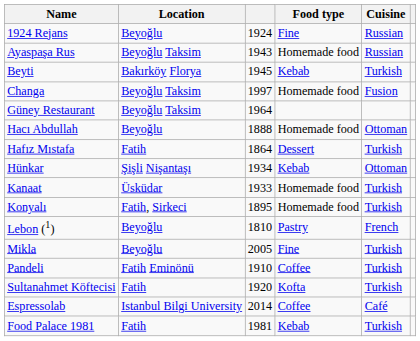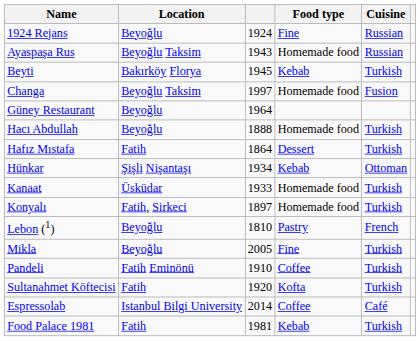(161, 110) Beyoğlu Taksim -> (142, 110) Beyoğlu
(386, 129) Ottoman -> (383, 129) Turkish
(260, 206) 1895 -> (260, 206) 1897
